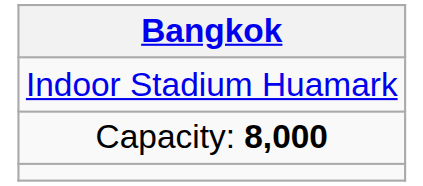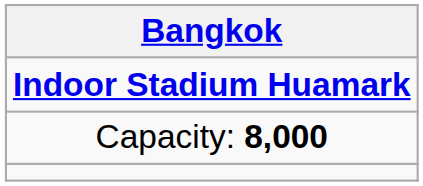(212, 84) normal -> (212, 84) bold
